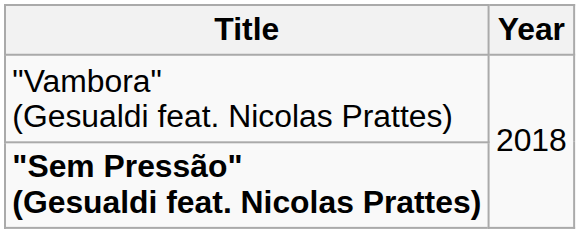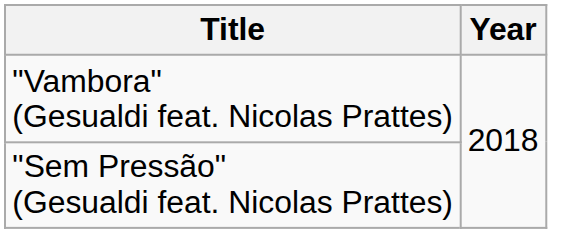(247, 184) bold -> (233, 184) normal
